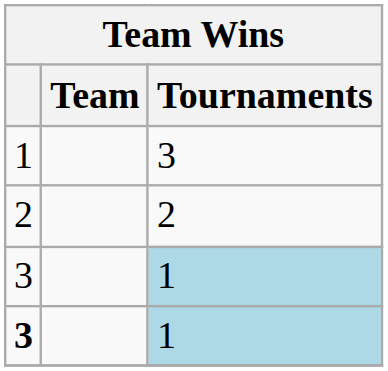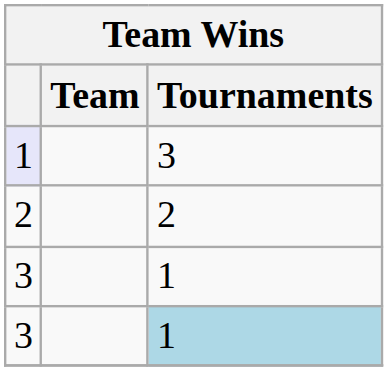(23, 154) no background -> (23, 154) lavender background
(167, 275) lightblue background -> (167, 275) no background
(23, 335) bold -> (23, 335) normal
